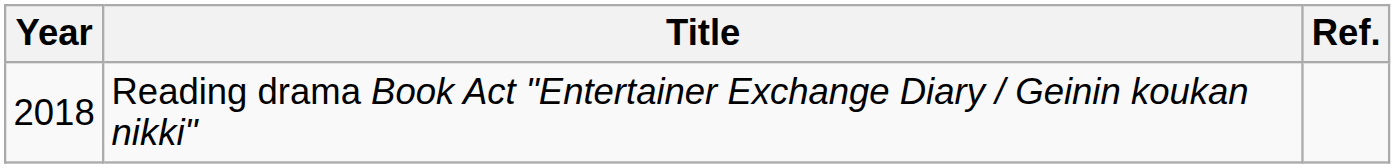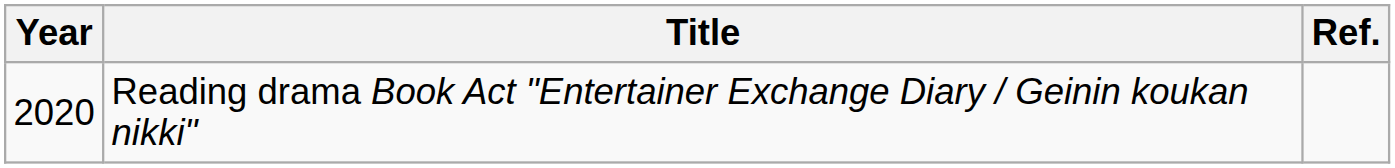(54, 111) 2018 -> (54, 111) 2020
